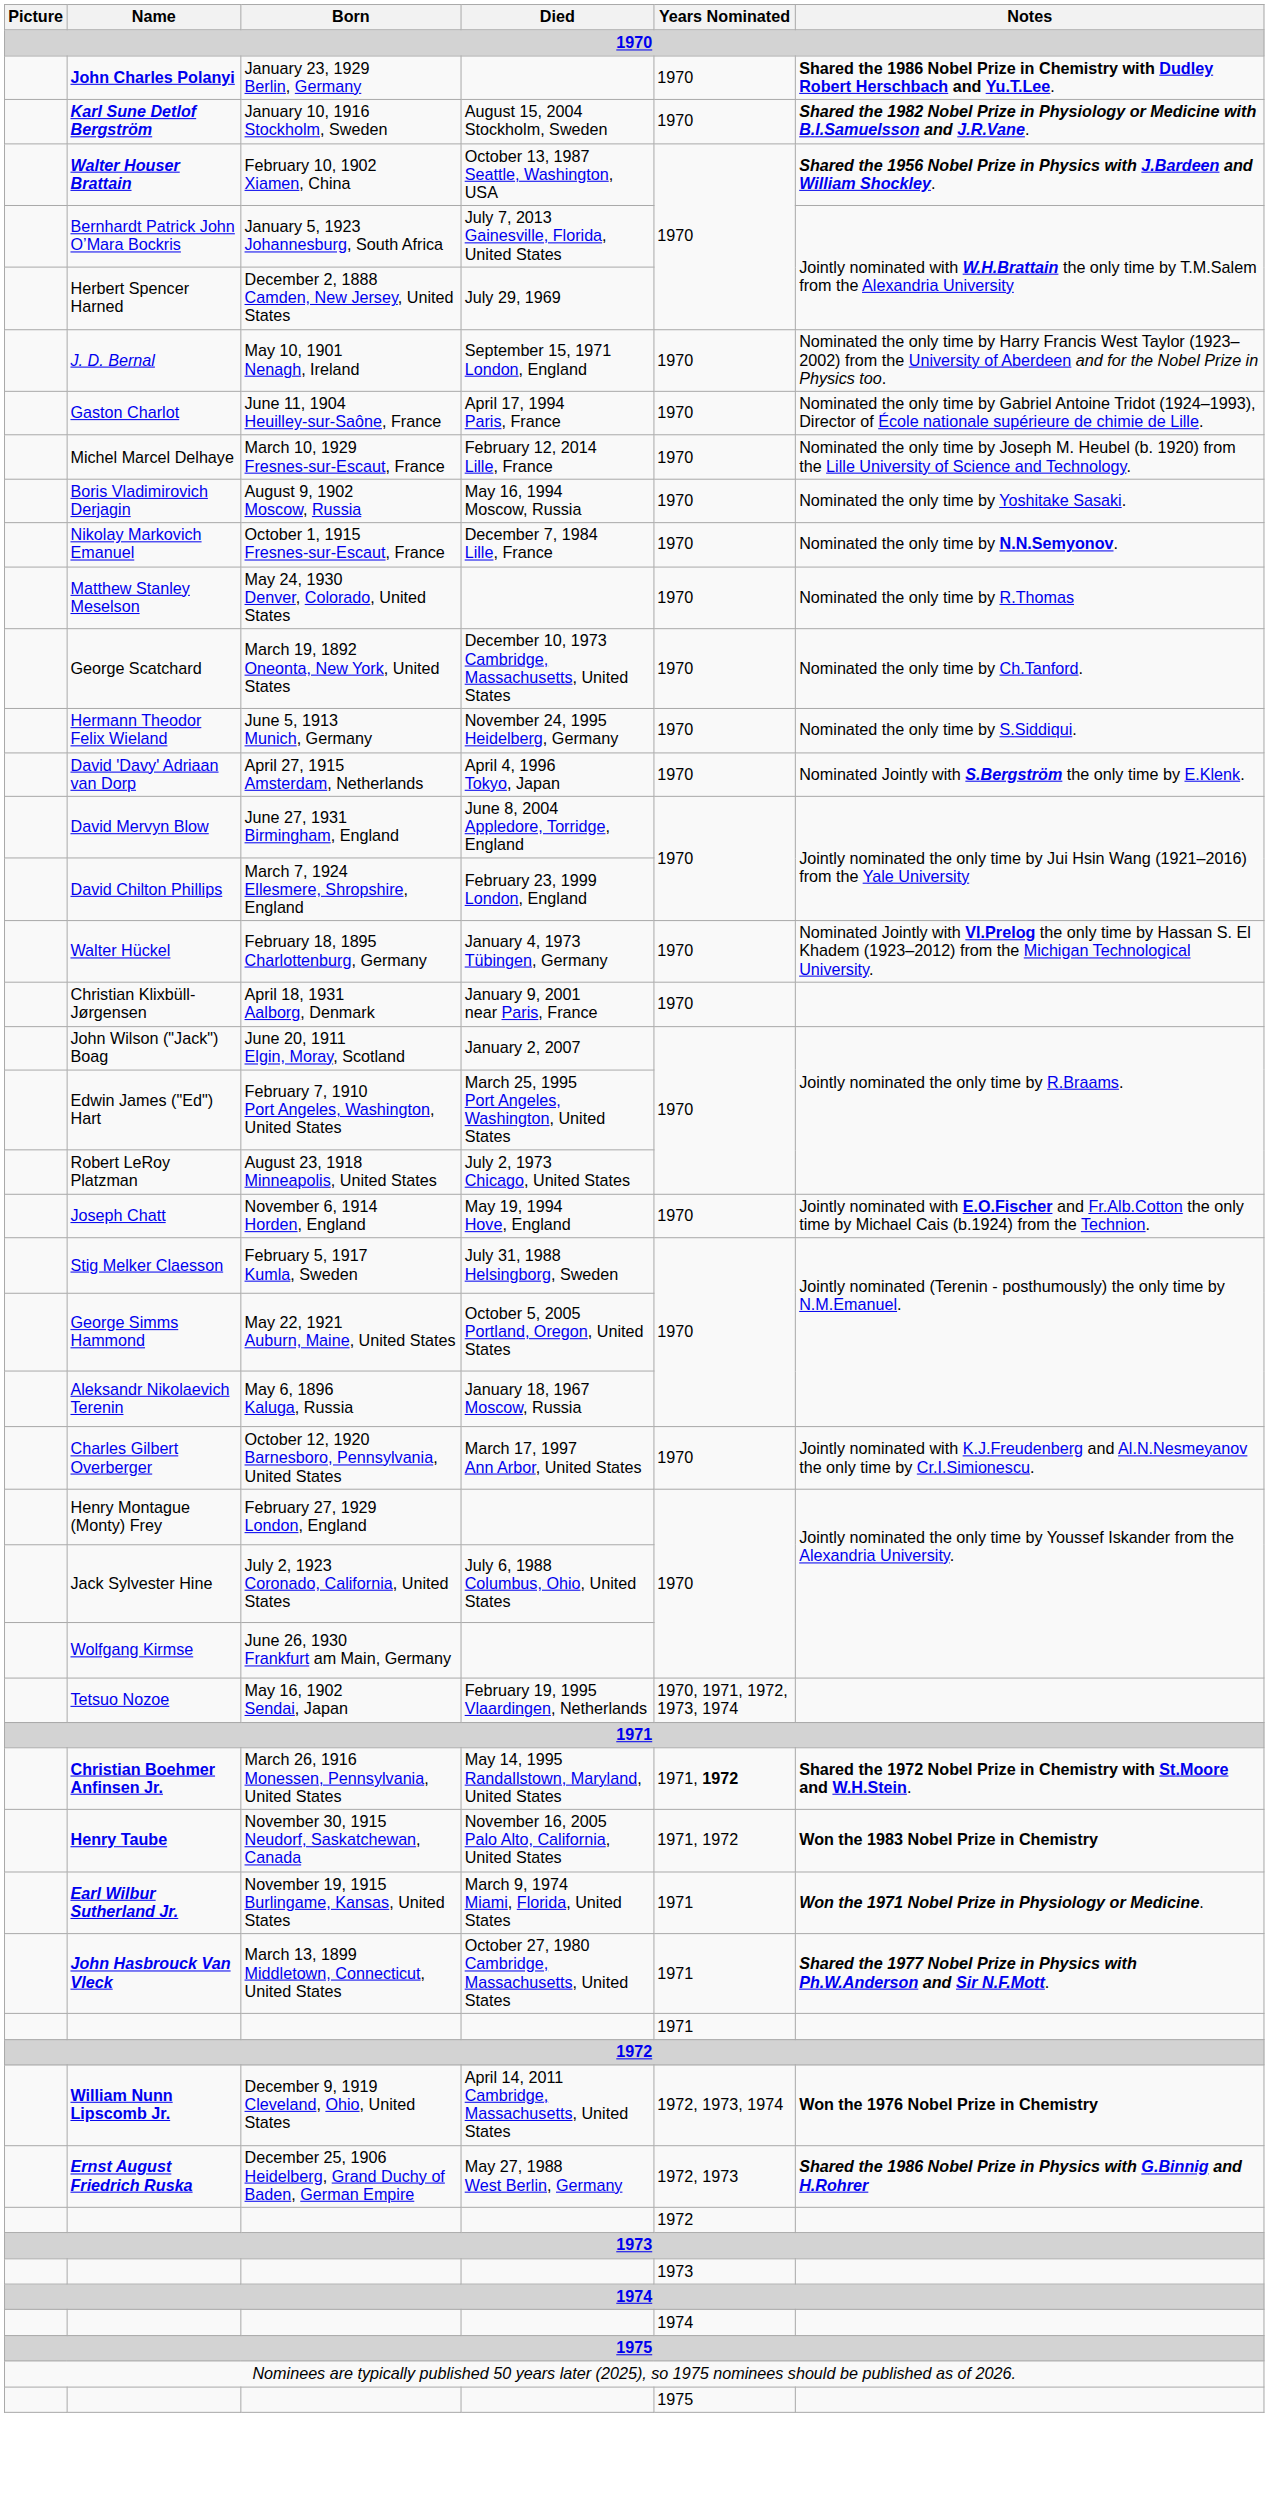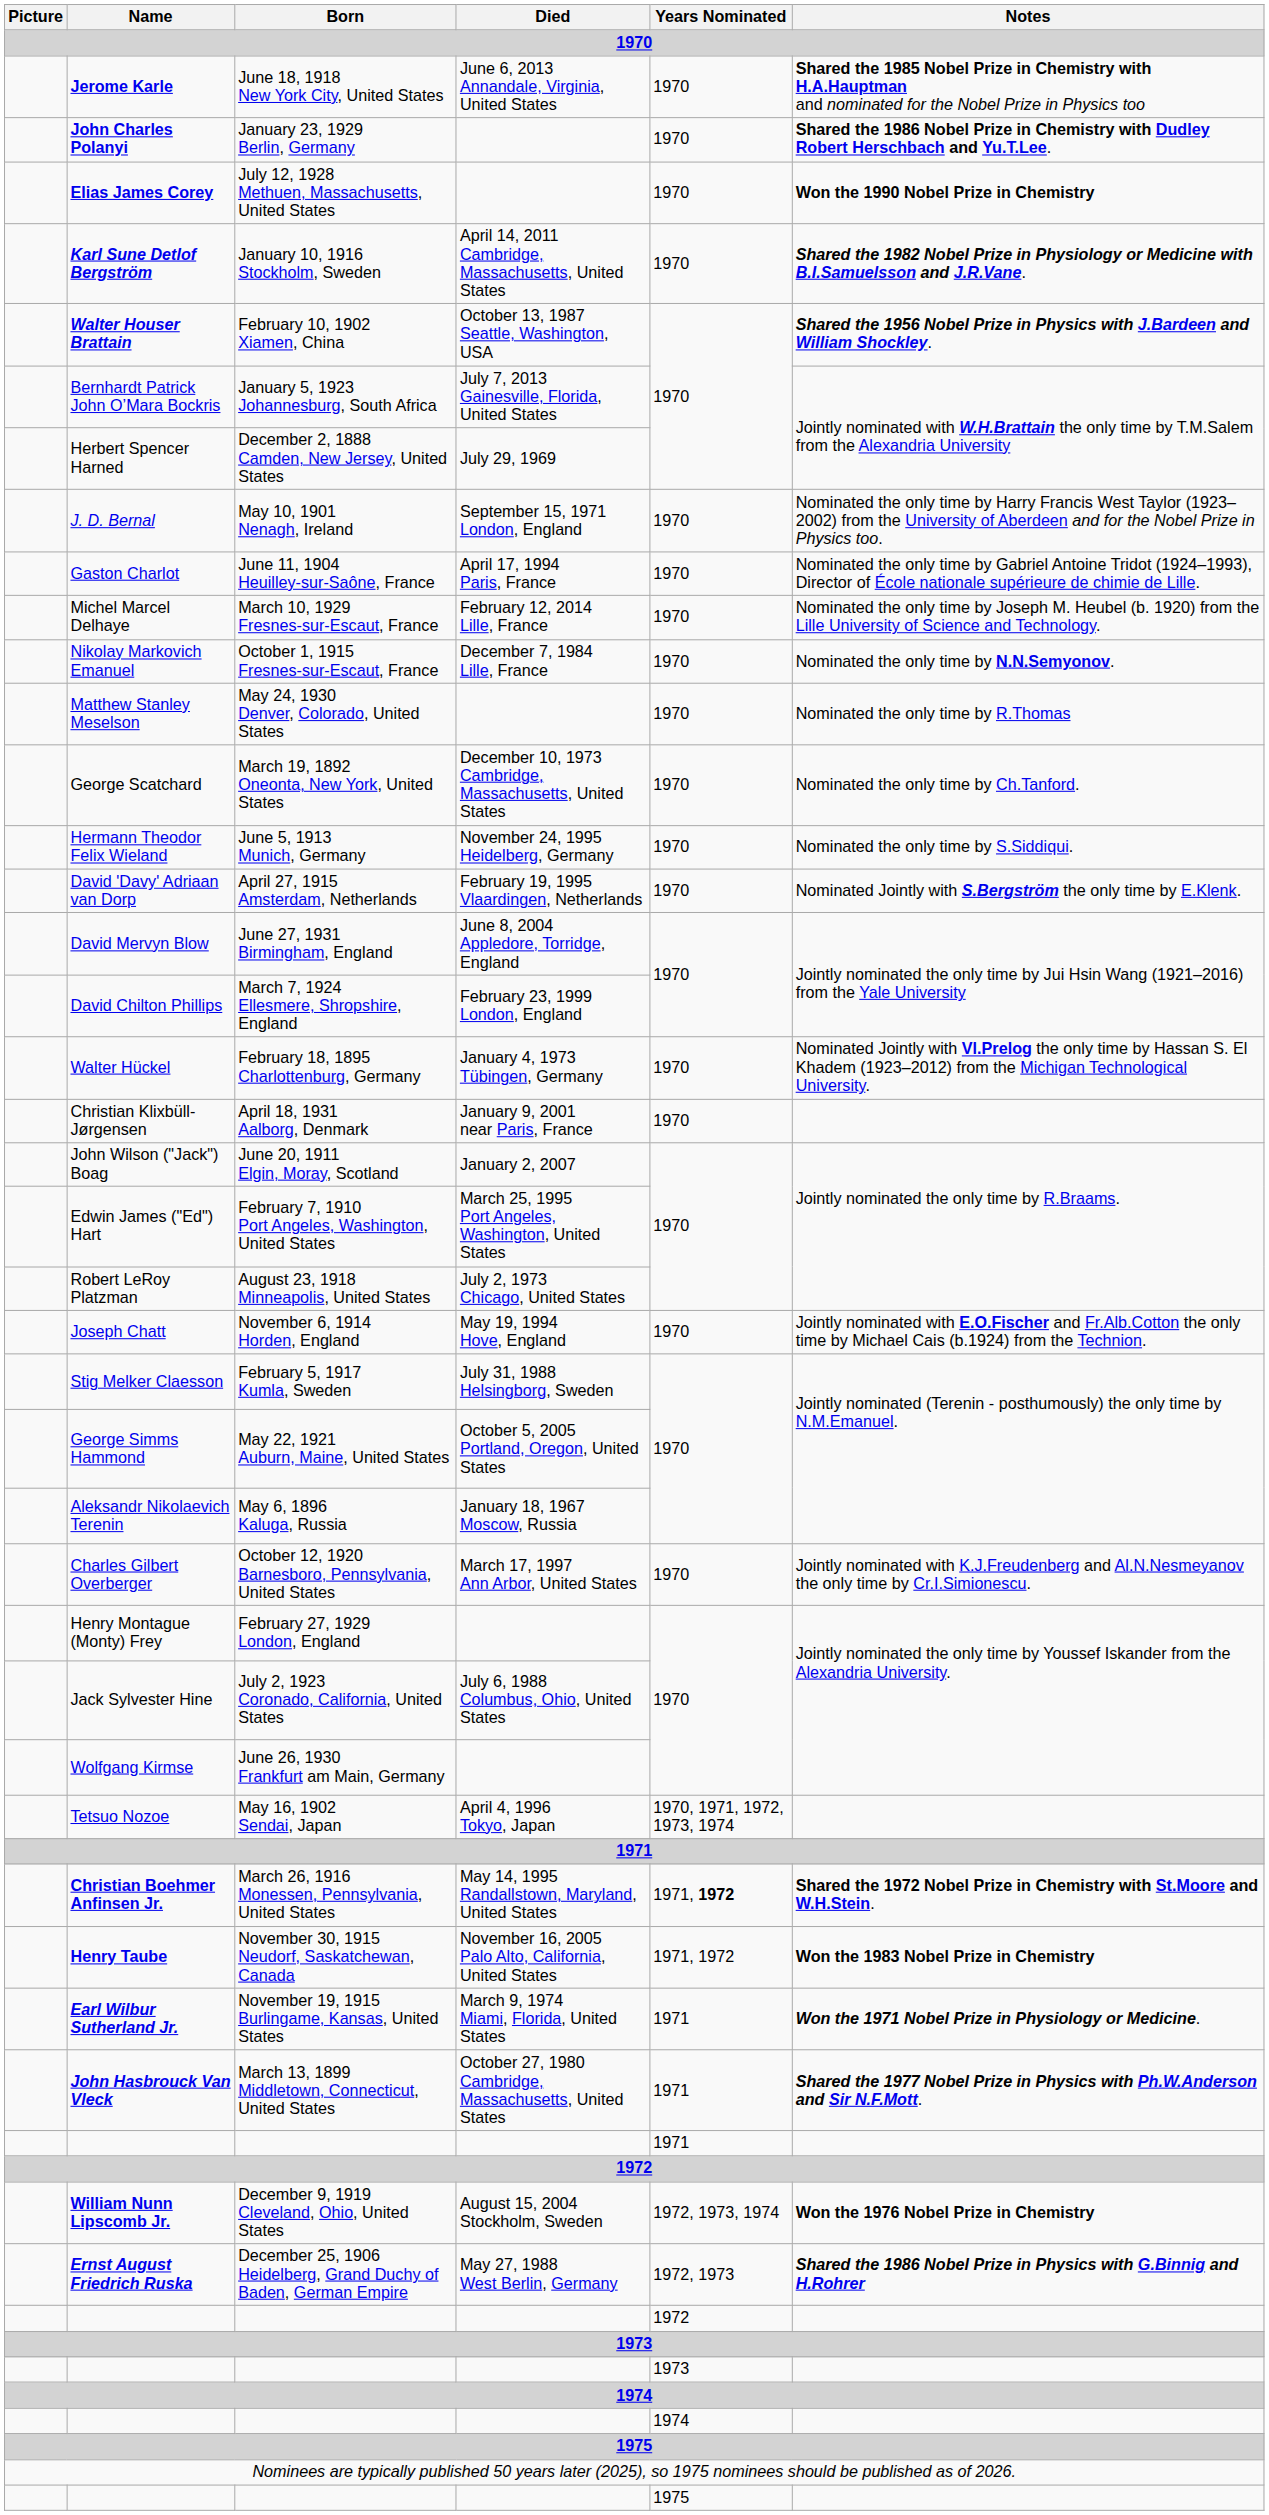+ row: (122, 86)
+ row: (142, 192)
(536, 121) August 15, 2004 Stockholm, Sweden -> (542, 263) April 14, 2011 Cambridge, Massachusetts, United States
- row: (139, 500)
(512, 774) April 4, 1996 Tokyo, Japan -> (551, 890) February 19, 1995 Vlaardingen, Netherlands
(556, 1700) February 19, 1995 Vlaardingen, Netherlands -> (508, 1816) April 4, 1996 Tokyo, Japan
(546, 2105) April 14, 2011 Cambridge, Massachusetts, United States -> (531, 2212) August 15, 2004 Stockholm, Sweden
